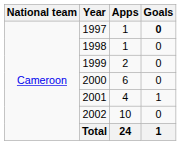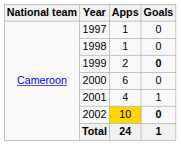(158, 30) bold -> (158, 30) normal
(158, 64) normal -> (158, 64) bold
(125, 115) no background -> (125, 115) gold background
(158, 115) normal -> (158, 115) bold
